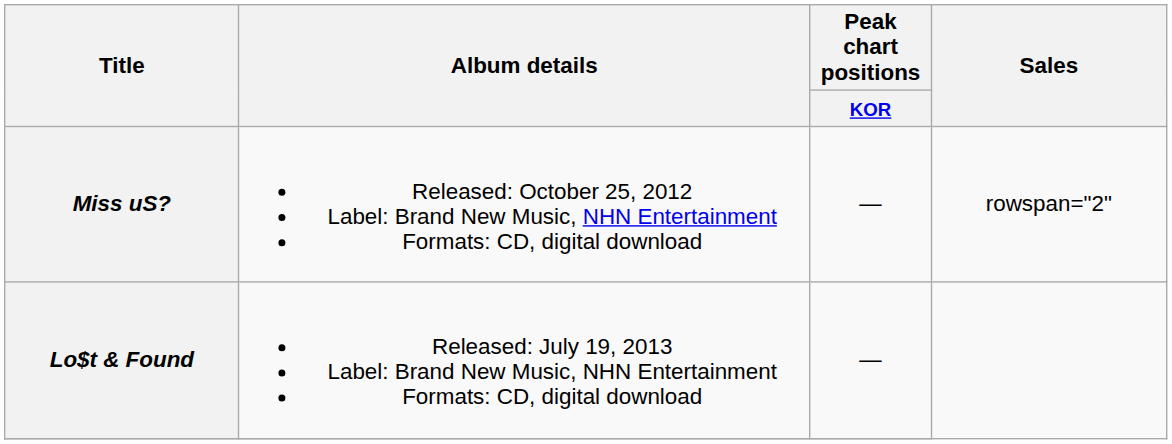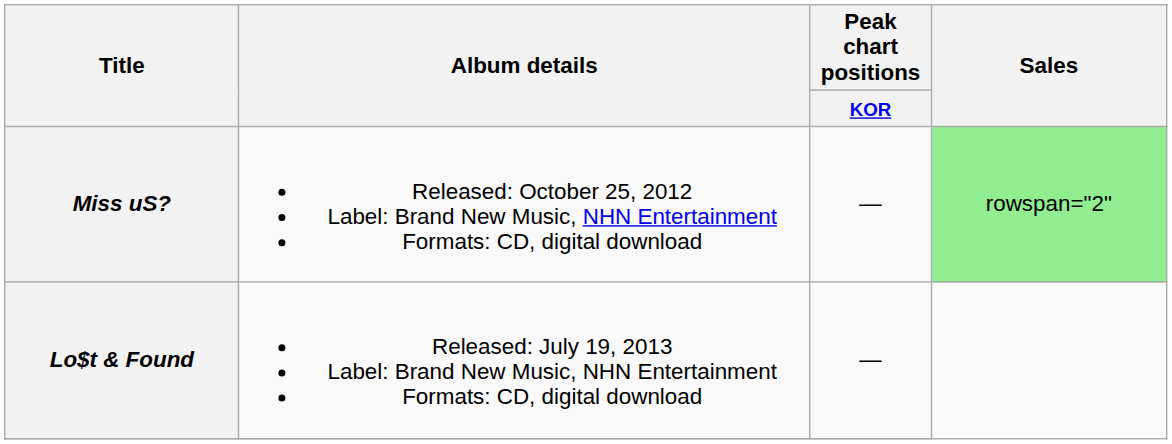(1049, 203) no background -> (1049, 203) lightgreen background
